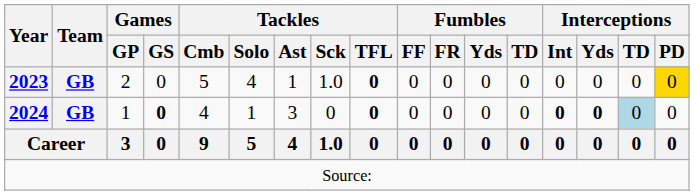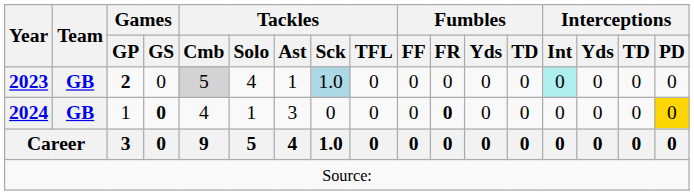(126, 81) normal -> (126, 81) bold
(204, 81) no background -> (204, 81) lightgrey background
(331, 81) no background -> (331, 81) lightblue background
(374, 81) bold -> (374, 81) normal
(560, 81) no background -> (560, 81) paleturquoise background
(672, 81) gold background -> (672, 81) no background
(374, 112) bold -> (374, 112) normal
(448, 112) normal -> (448, 112) bold
(560, 112) bold -> (560, 112) normal
(598, 112) bold -> (598, 112) normal
(636, 112) lightblue background -> (636, 112) no background
(672, 112) no background -> (672, 112) gold background
